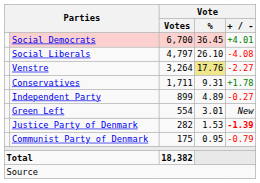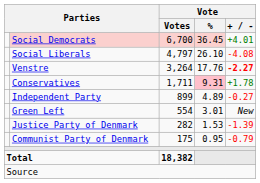(210, 68) khaki background -> (210, 68) no background
(240, 68) normal -> (240, 68) bold
(213, 82) no background -> (213, 82) pink background
(240, 125) bold -> (240, 125) normal
